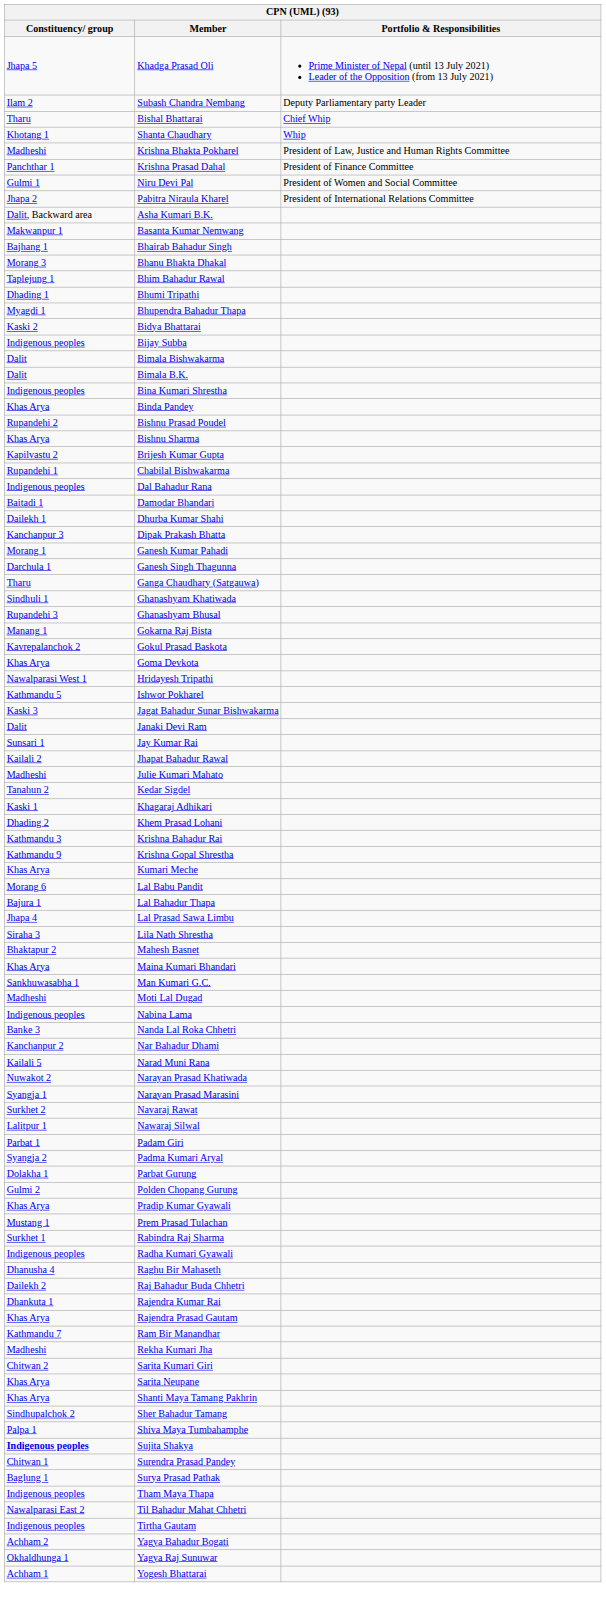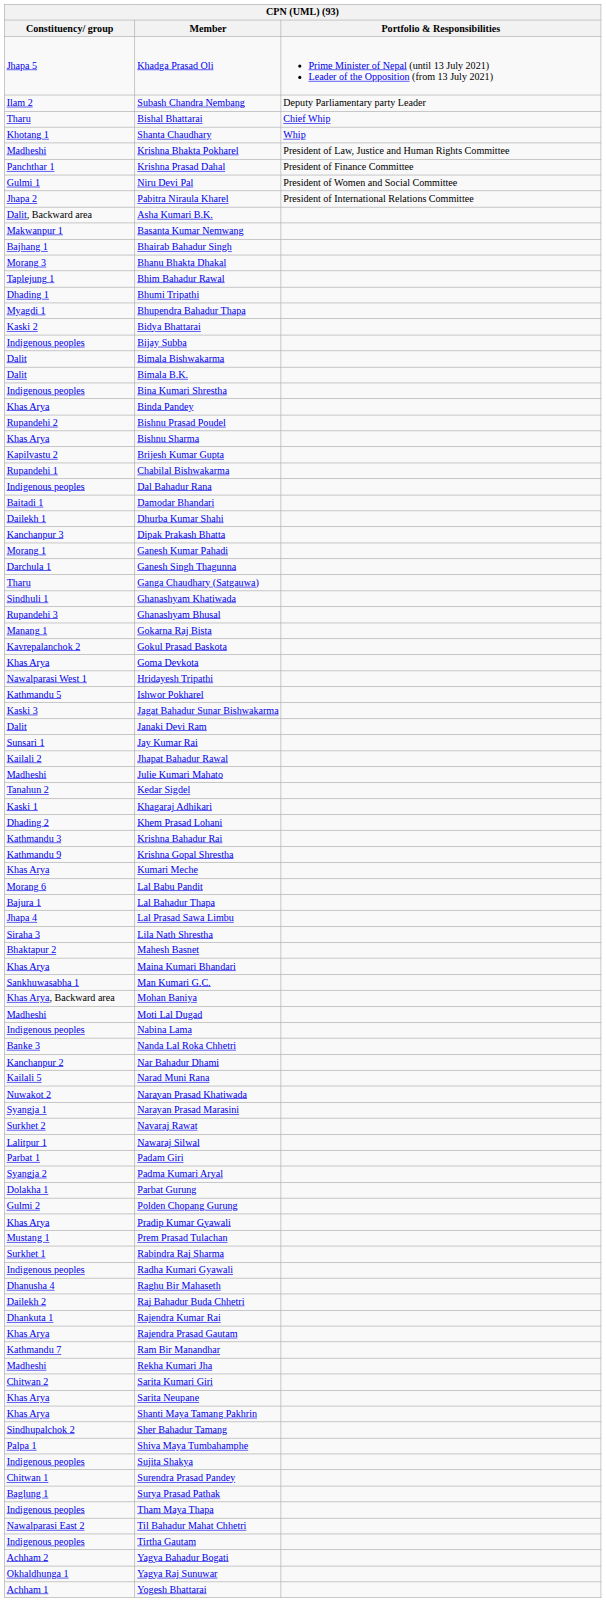+ row: (167, 998)
(48, 1446) bold -> (46, 1462) normal
